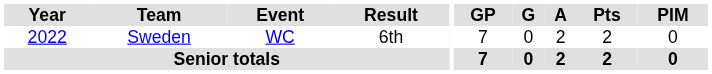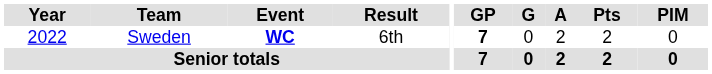(280, 36) normal -> (280, 36) bold
(483, 36) normal -> (483, 36) bold
